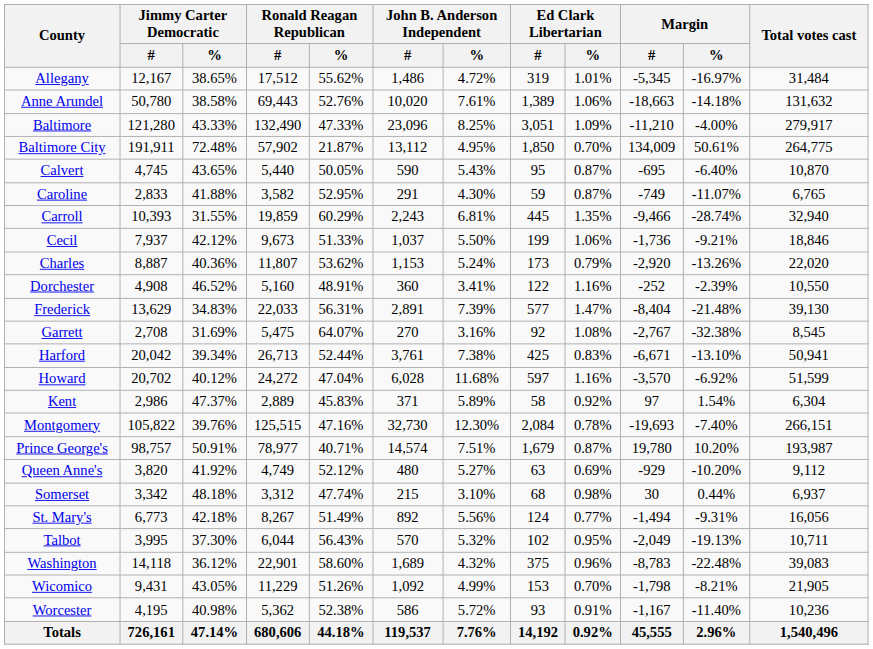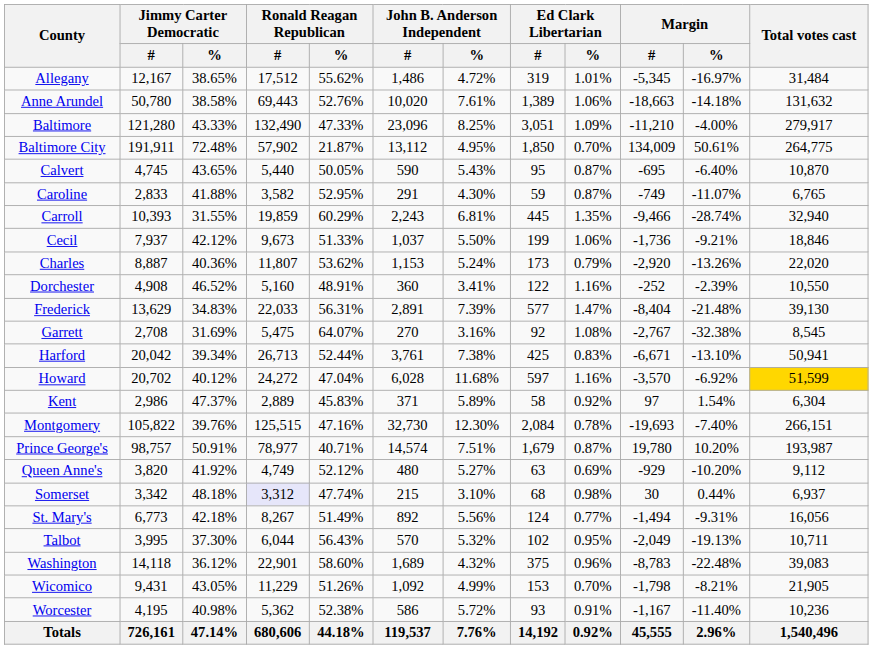(809, 378) no background -> (809, 378) gold background
(278, 494) no background -> (278, 494) lavender background
